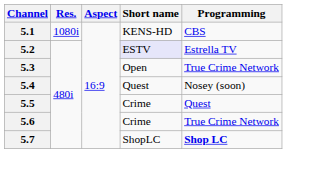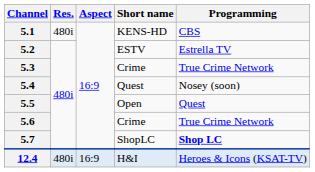(66, 31) 1080i -> (63, 31) 480i
(137, 49) lavender background -> (131, 49) no background
(135, 67) Open -> (131, 67) Crime
(137, 103) Crime -> (129, 103) Open
+ row: (27, 158)
